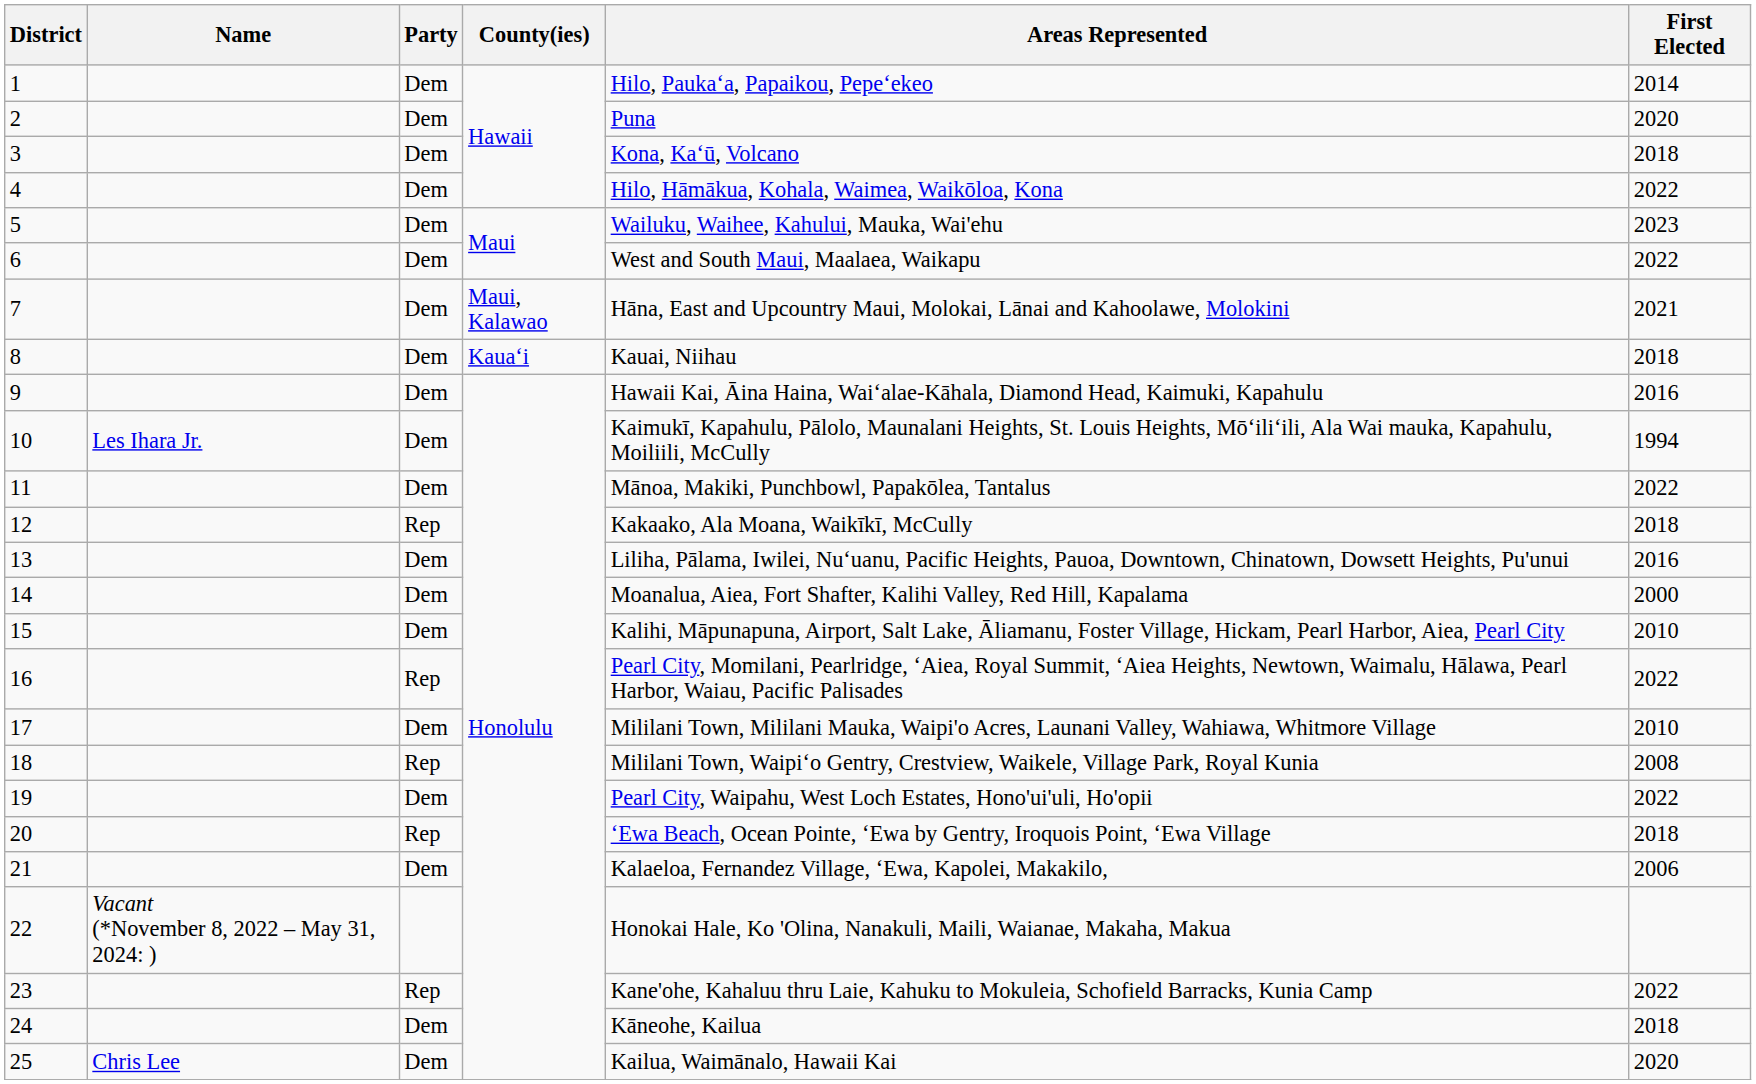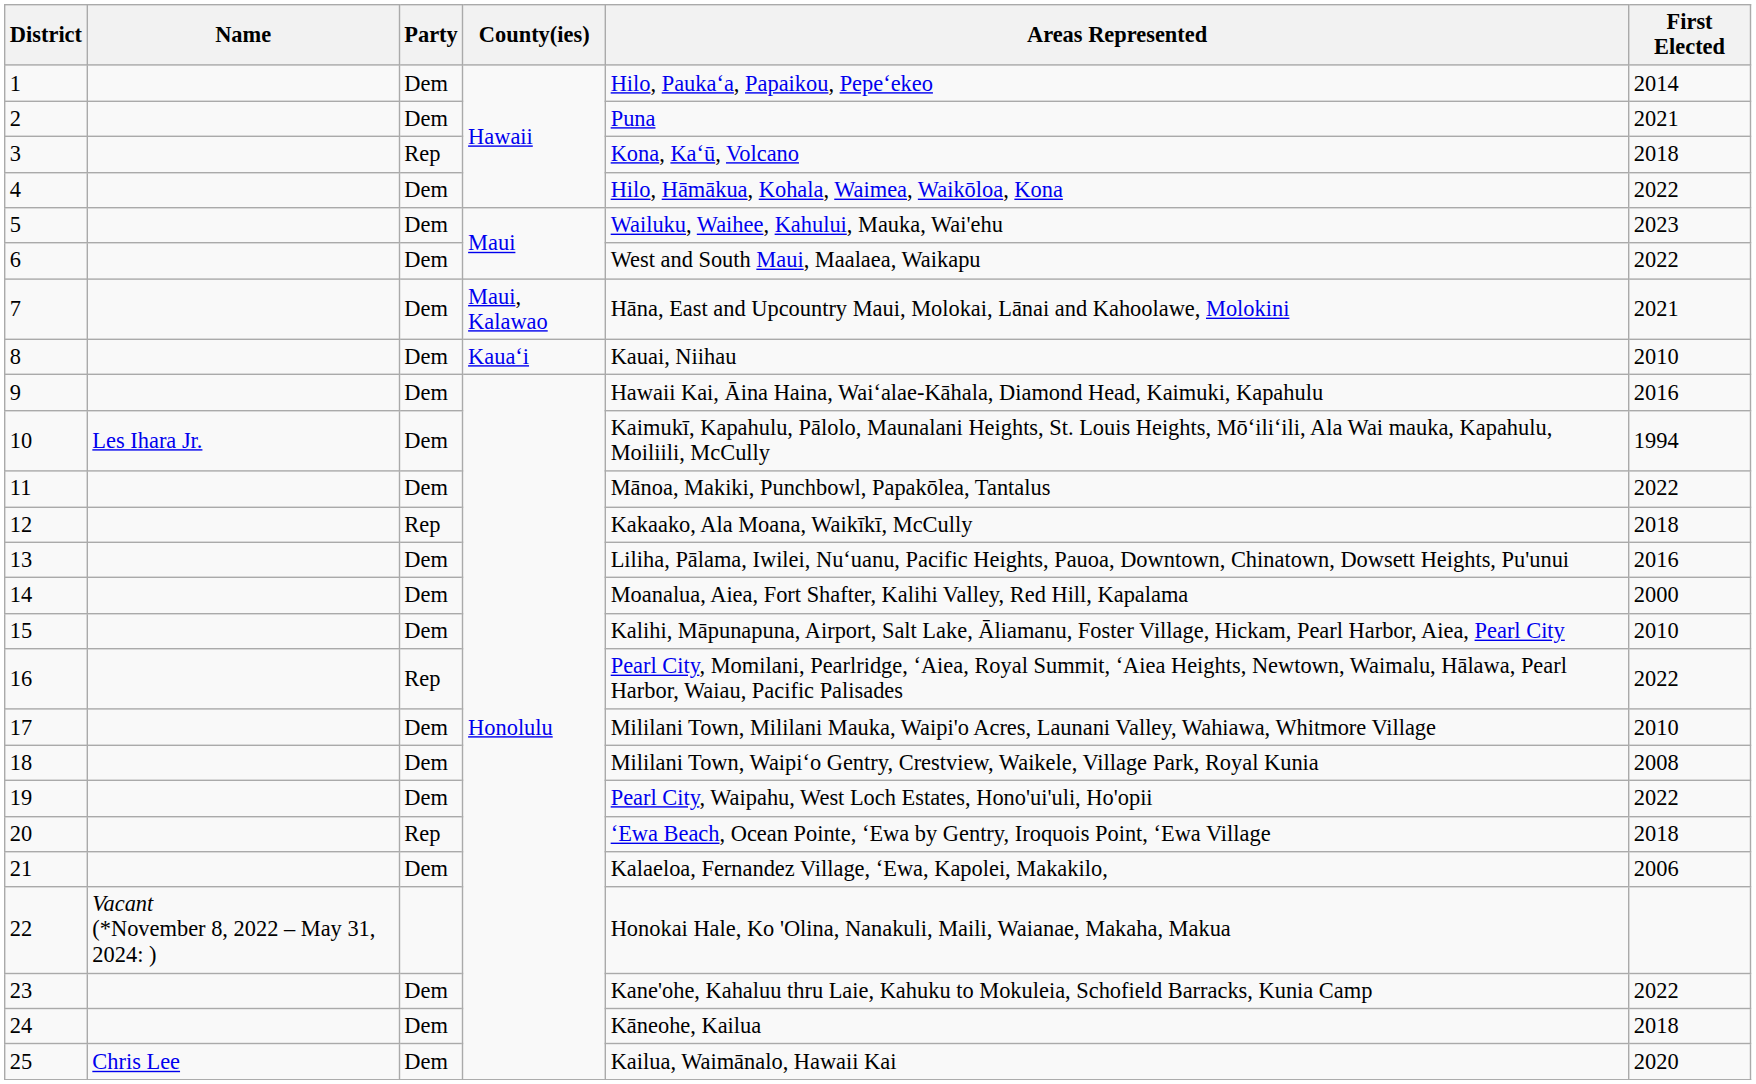(1656, 118) 2020 -> (1656, 118) 2021
(426, 154) Dem -> (422, 154) Rep
(1656, 356) 2018 -> (1656, 356) 2010
(422, 762) Rep -> (426, 762) Dem
(422, 990) Rep -> (426, 990) Dem
